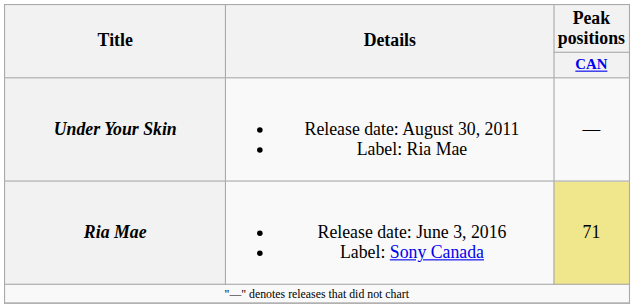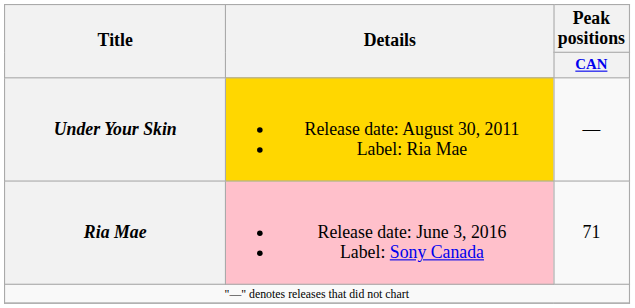(390, 139) no background -> (390, 139) gold background
(390, 243) no background -> (390, 243) pink background
(591, 232) khaki background -> (591, 232) no background
